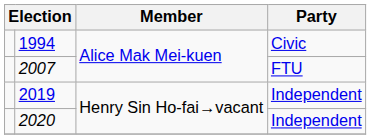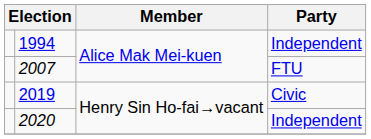(289, 43) Civic -> (316, 43) Independent
(316, 95) Independent -> (289, 95) Civic
